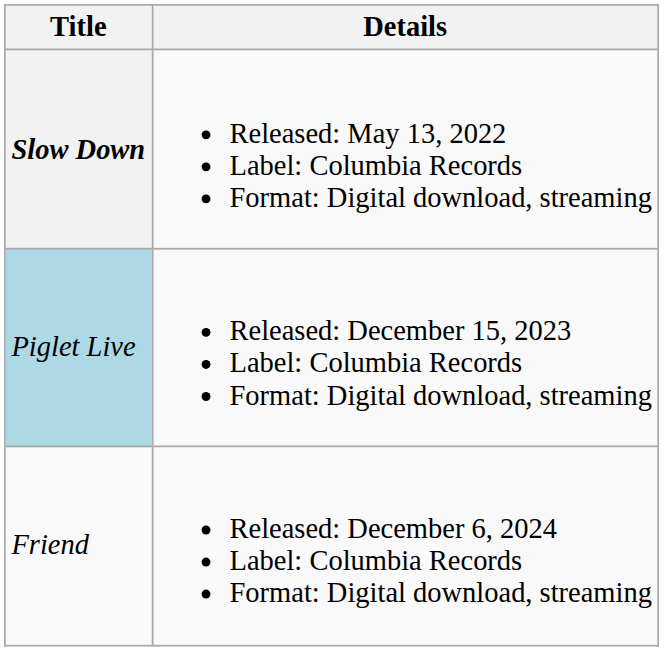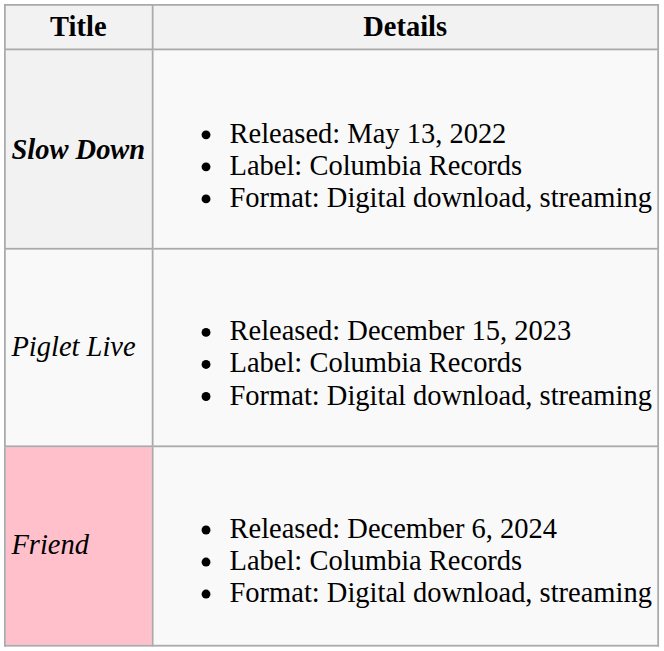(74, 347) lightblue background -> (74, 347) no background
(50, 545) no background -> (50, 545) pink background
